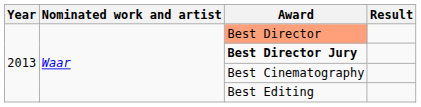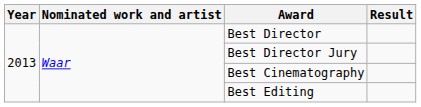(274, 34) lightsalmon background -> (274, 34) no background
(292, 53) bold -> (292, 53) normal
